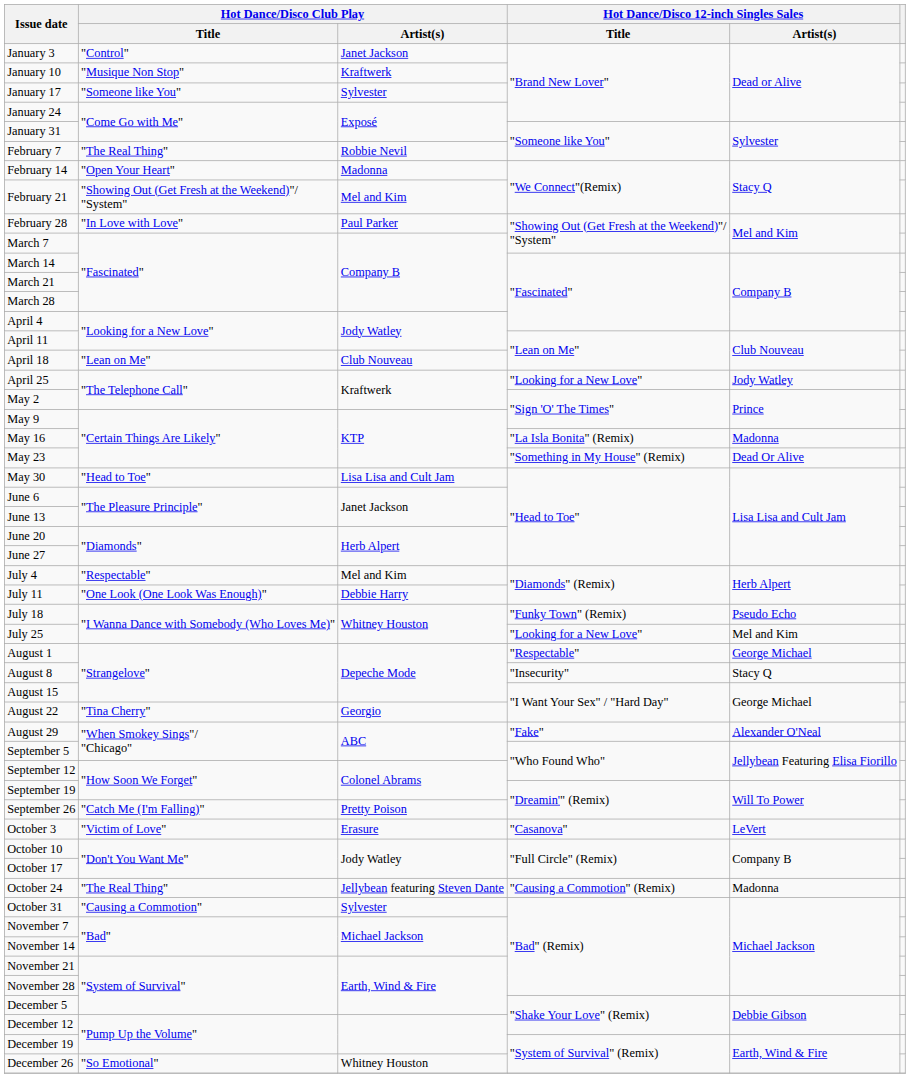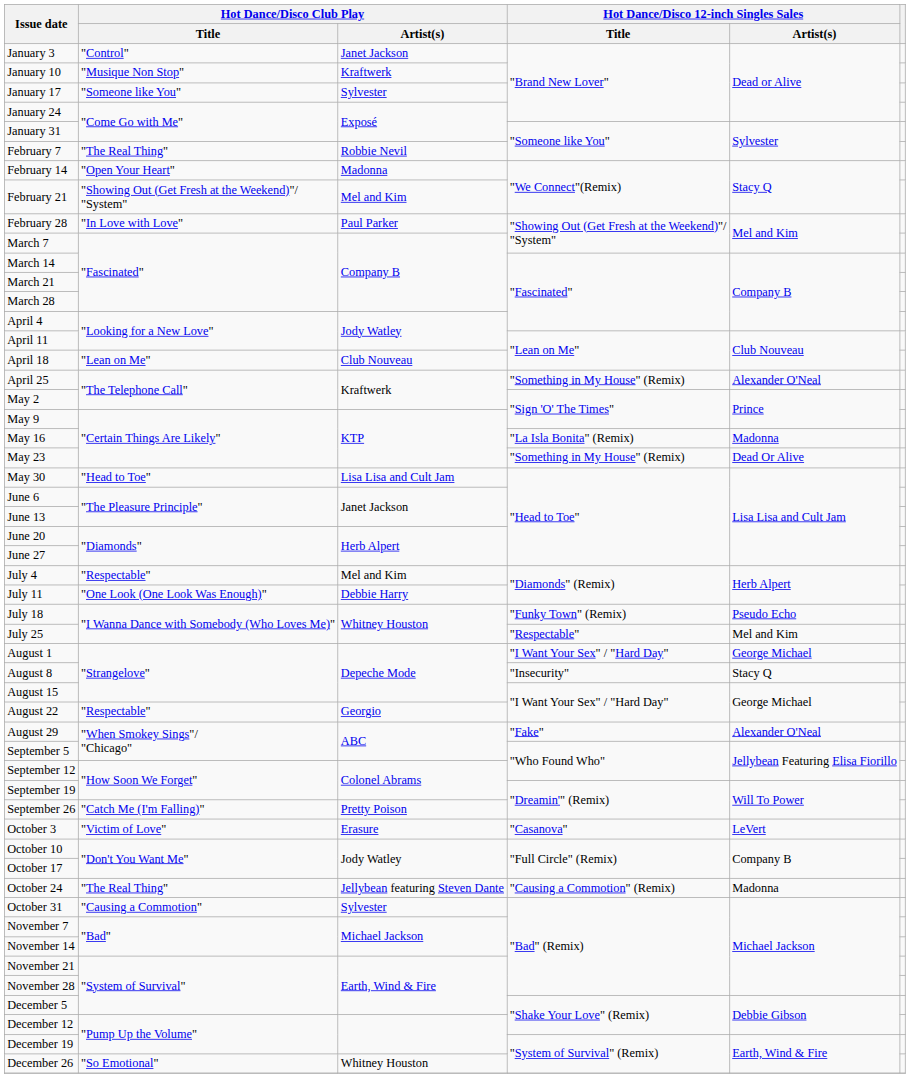(576, 379) "Looking for a New Love" -> (597, 379) "Something in My House" (Remix)
(763, 379) Jody Watley -> (777, 379) Alexander O'Neal
(576, 633) "Looking for a New Love" -> (544, 633) "Respectable"
(544, 653) "Respectable" -> (589, 653) "I Want Your Sex" / "Hard Day"
(116, 711) "Tina Cherry" -> (116, 711) "Respectable"
